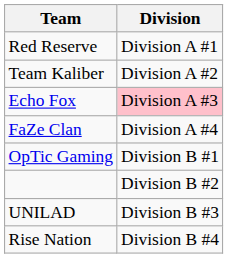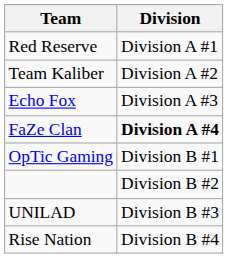(170, 101) pink background -> (170, 101) no background
(170, 128) normal -> (170, 128) bold
